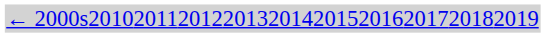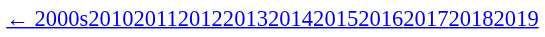(272, 18) lightgrey background -> (272, 18) no background
